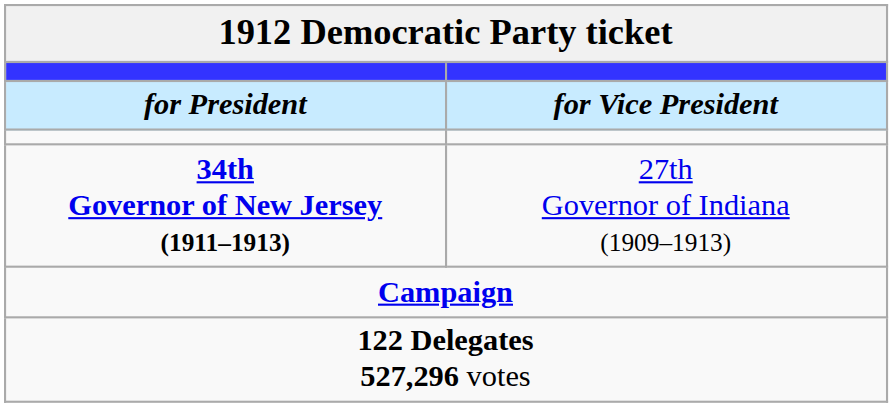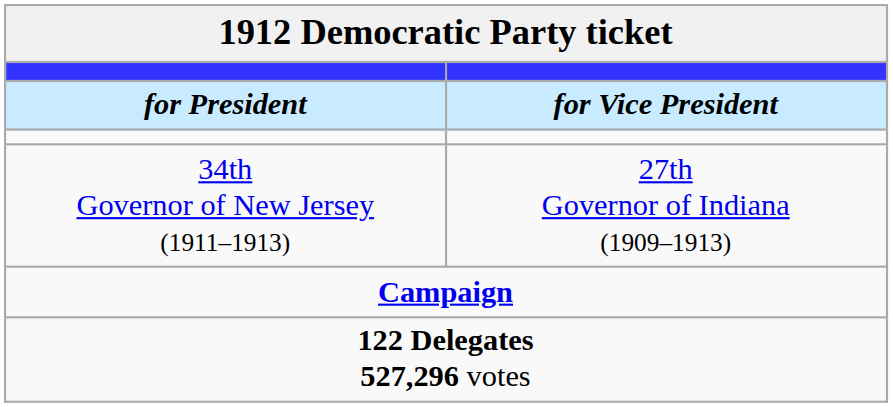(225, 205) bold -> (225, 205) normal
